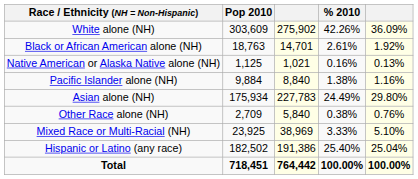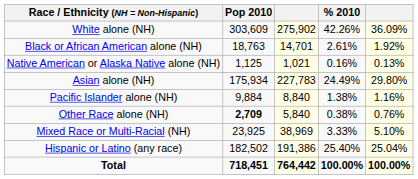rows swapped: (113, 98) <-> (113, 81)
(249, 115) normal -> (249, 115) bold
